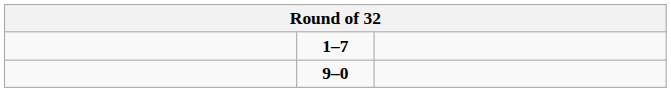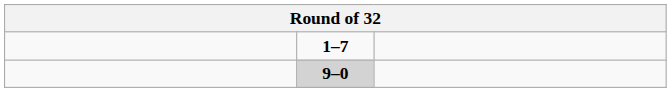(335, 73) no background -> (335, 73) lightgrey background
